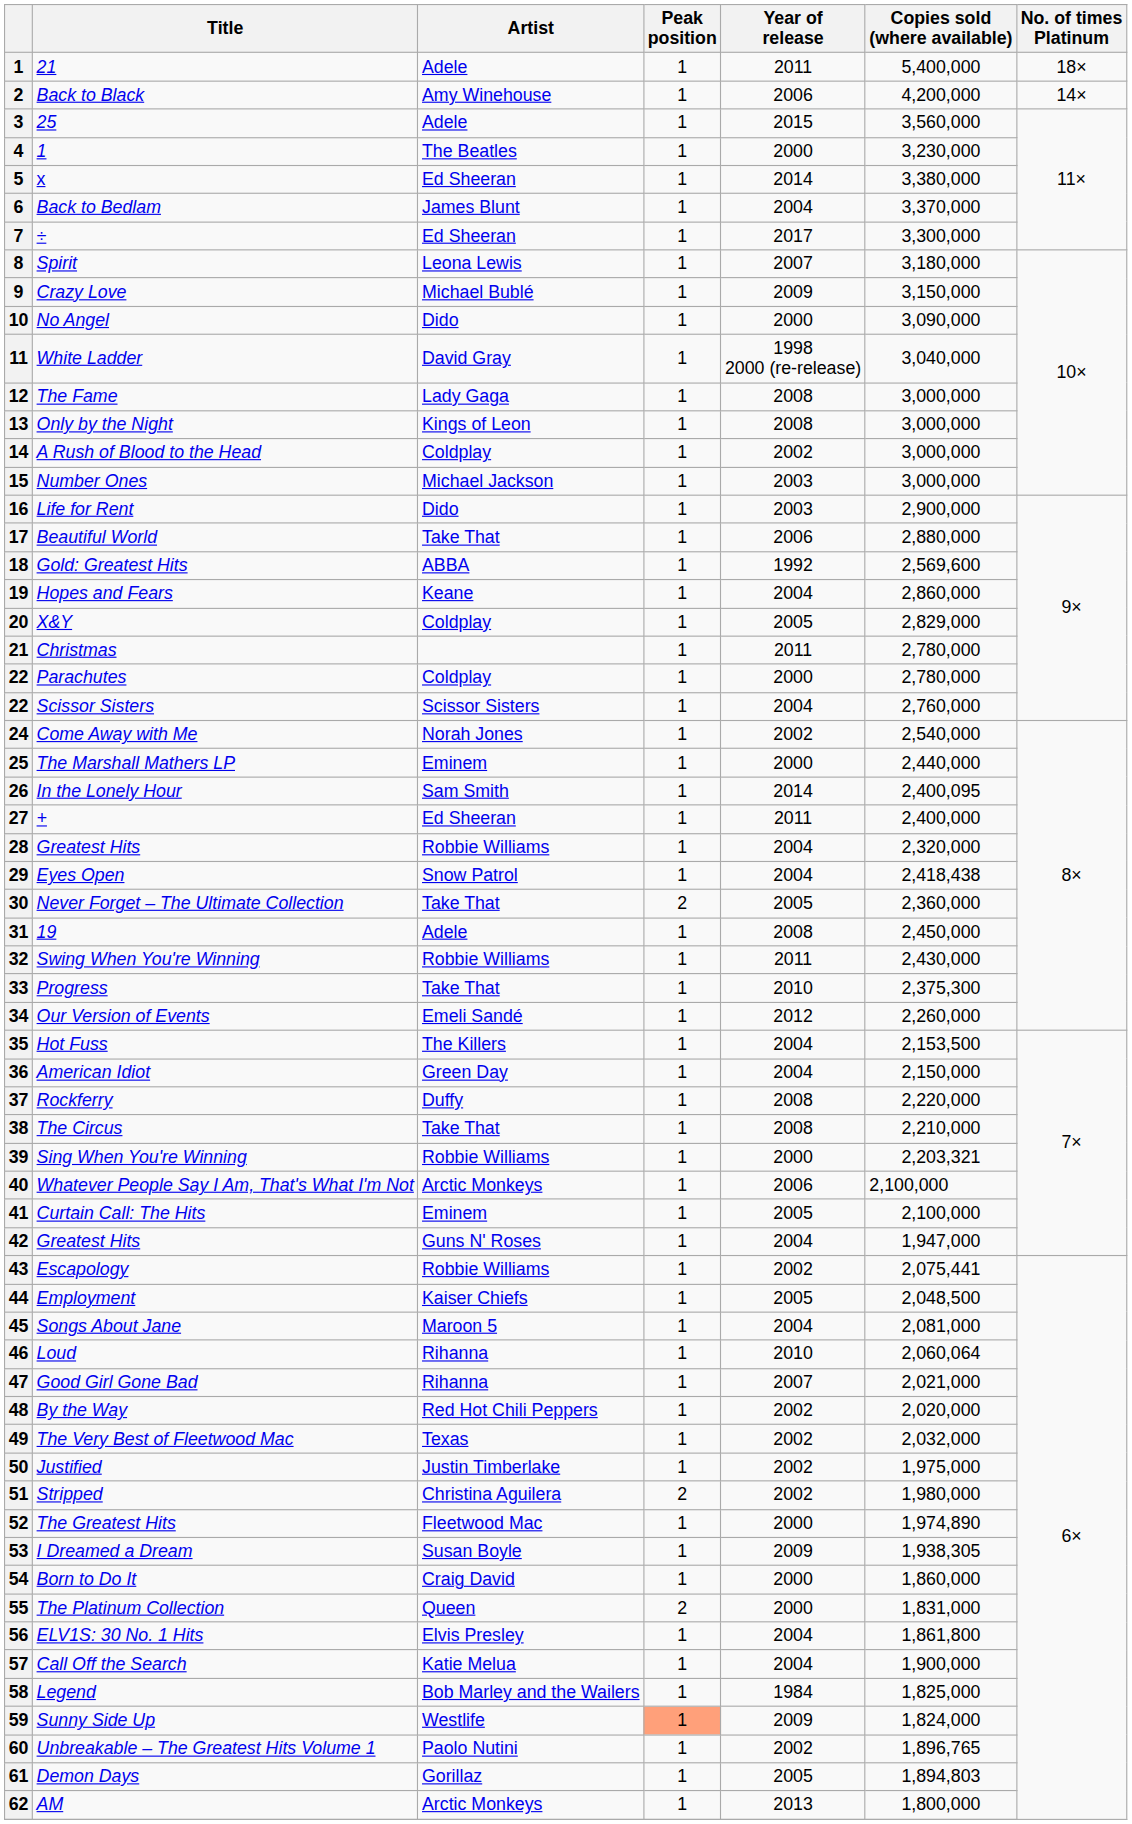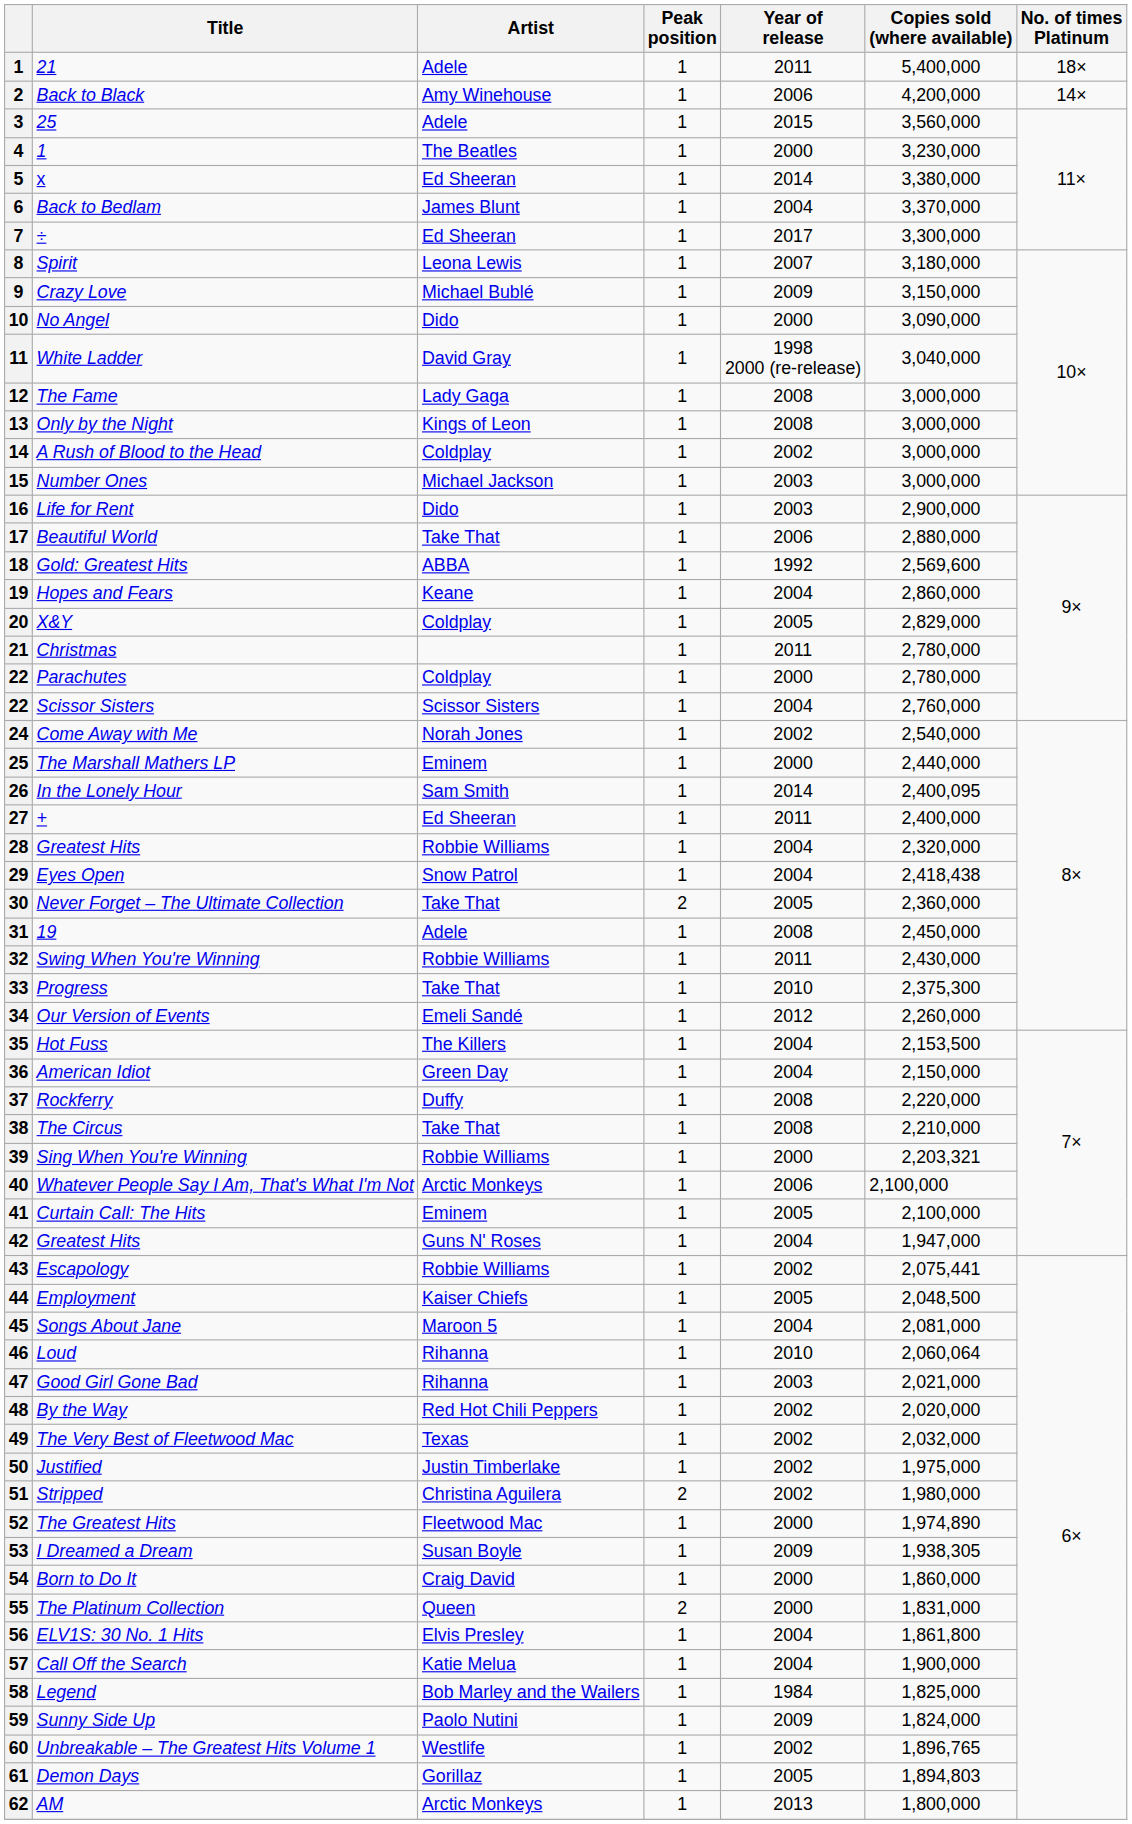(793, 1382) 2007 -> (793, 1382) 2003
(453, 1720) Westlife -> (470, 1720) Paolo Nutini
(682, 1720) lightsalmon background -> (682, 1720) no background
(470, 1748) Paolo Nutini -> (453, 1748) Westlife
